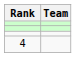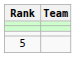(23, 44) 4 -> (23, 44) 5
